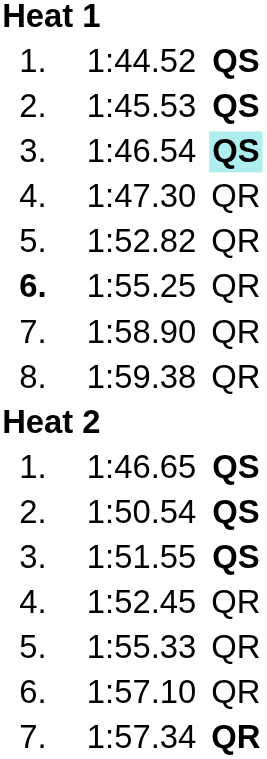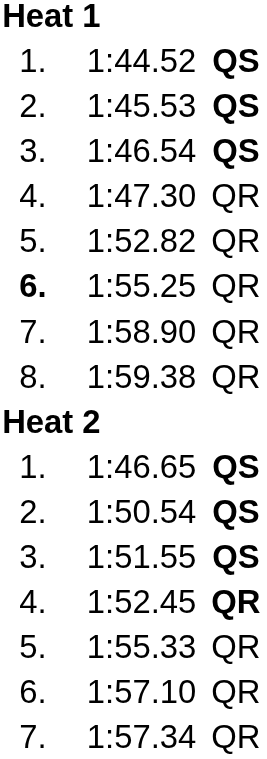(236, 151) paleturquoise background -> (236, 151) no background
(236, 602) normal -> (236, 602) bold
(236, 737) bold -> (236, 737) normal
